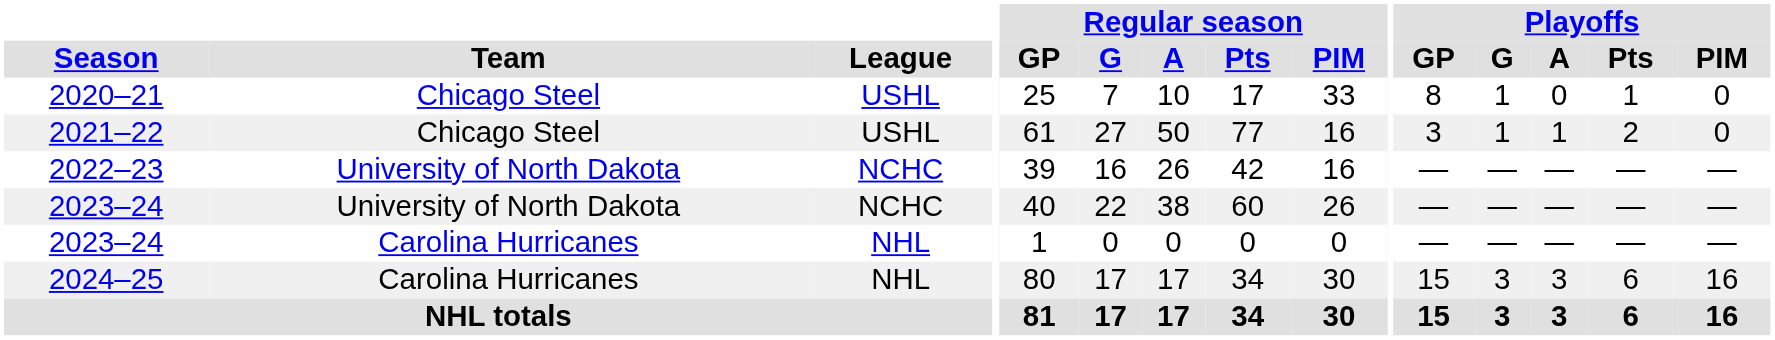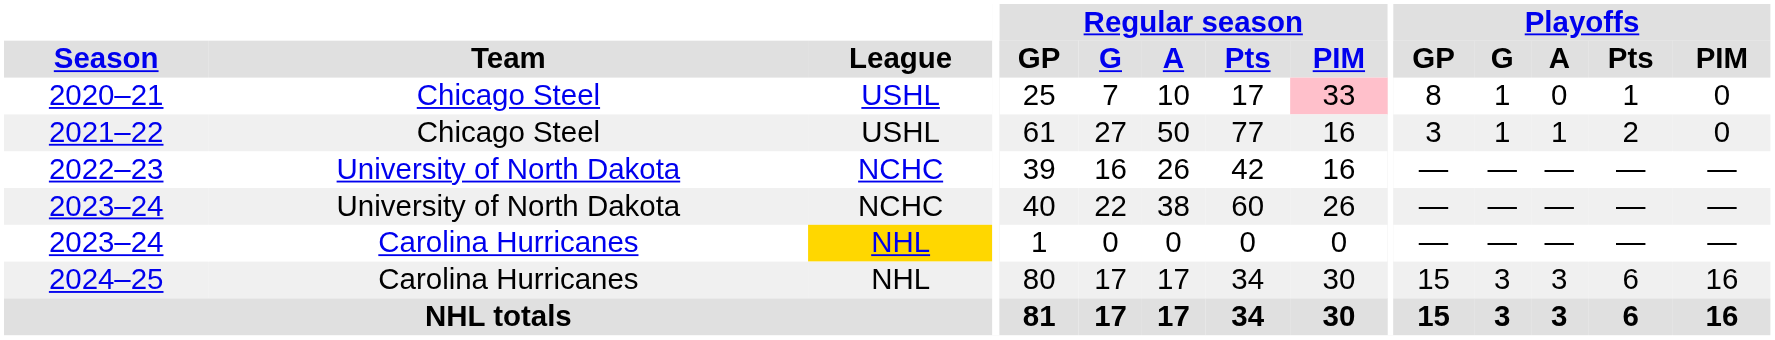(1339, 95) no background -> (1339, 95) pink background
(901, 242) no background -> (901, 242) gold background
